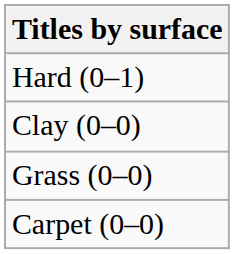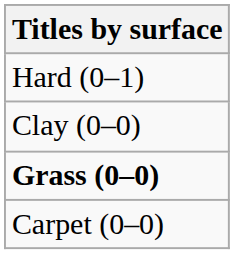(82, 174) normal -> (86, 174) bold
